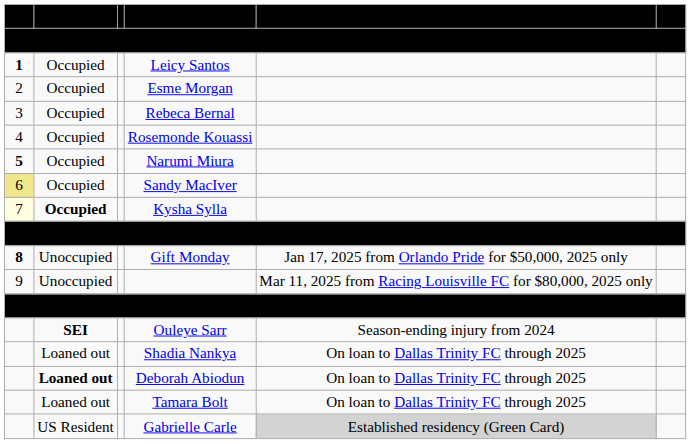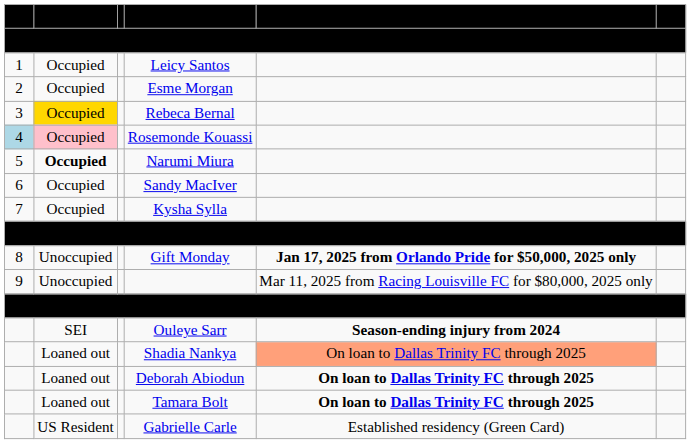(19, 64) bold -> (19, 64) normal
(76, 112) no background -> (76, 112) gold background
(19, 137) no background -> (19, 137) lightblue background
(76, 137) no background -> (76, 137) pink background
(19, 161) bold -> (19, 161) normal
(76, 161) normal -> (76, 161) bold
(19, 185) khaki background -> (19, 185) no background
(19, 209) lightyellow background -> (19, 209) no background
(76, 209) bold -> (76, 209) normal
(19, 257) bold -> (19, 257) normal
(456, 257) normal -> (456, 257) bold
(76, 329) bold -> (76, 329) normal
(456, 329) normal -> (456, 329) bold
(456, 354) no background -> (456, 354) lightsalmon background
(76, 378) bold -> (76, 378) normal
(456, 378) normal -> (456, 378) bold
(456, 402) normal -> (456, 402) bold
(456, 426) lightgrey background -> (456, 426) no background
